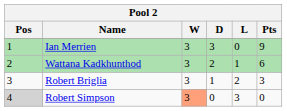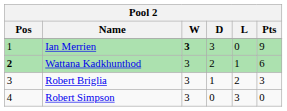(187, 47) normal -> (187, 47) bold
(9, 64) normal -> (9, 64) bold
(9, 98) lightgrey background -> (9, 98) no background
(187, 98) lightsalmon background -> (187, 98) no background
